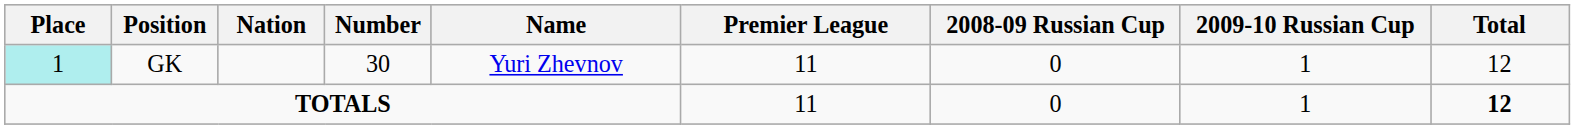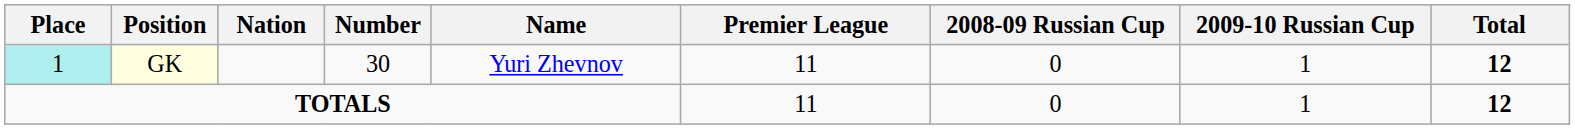(165, 64) no background -> (165, 64) lightyellow background
(1499, 64) normal -> (1499, 64) bold
